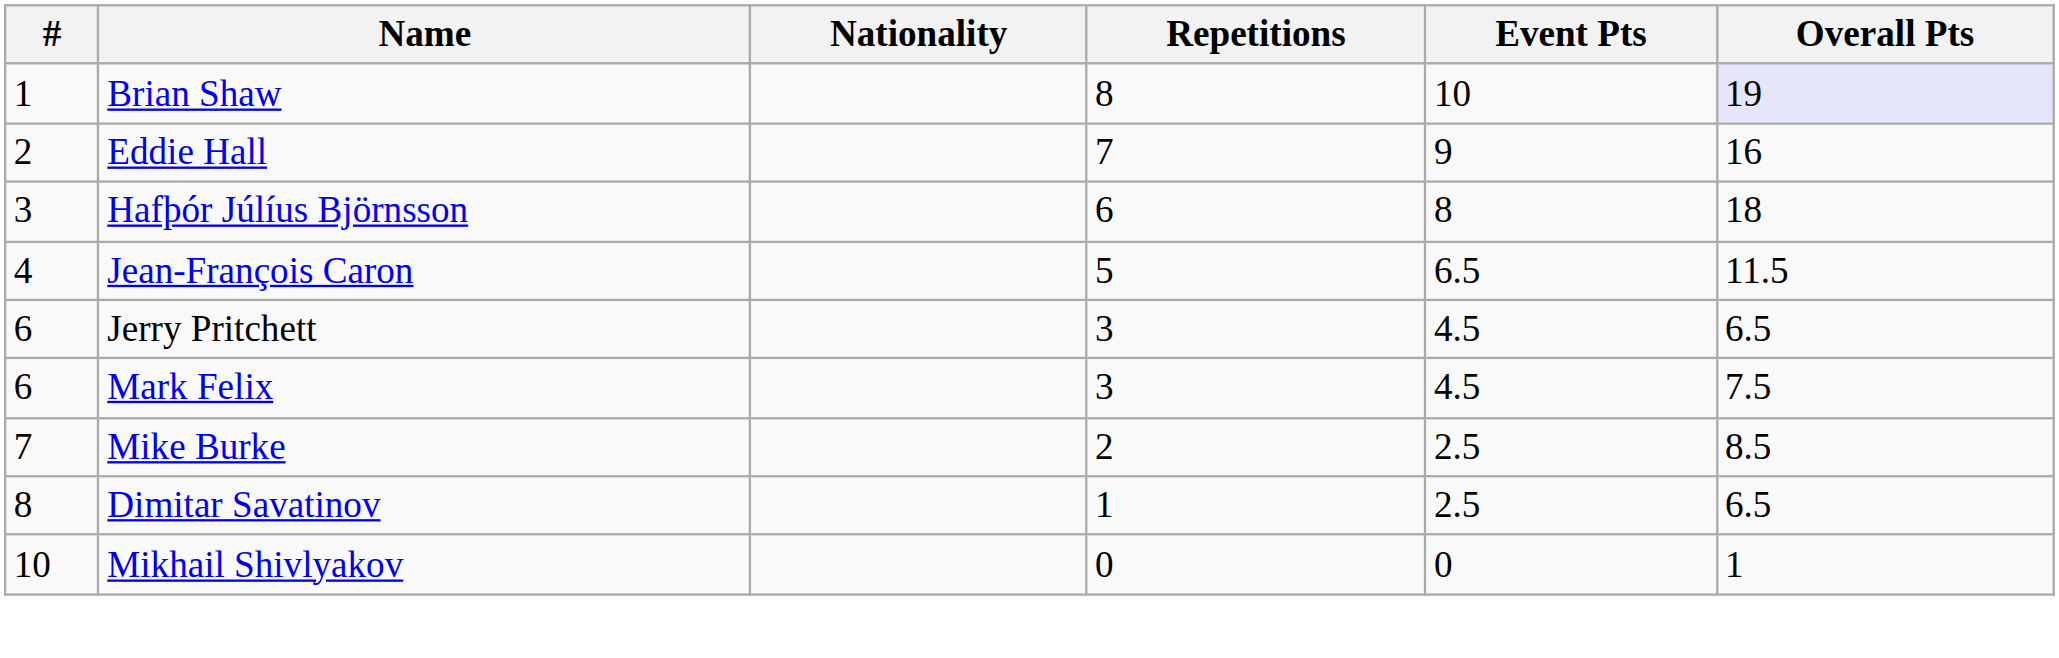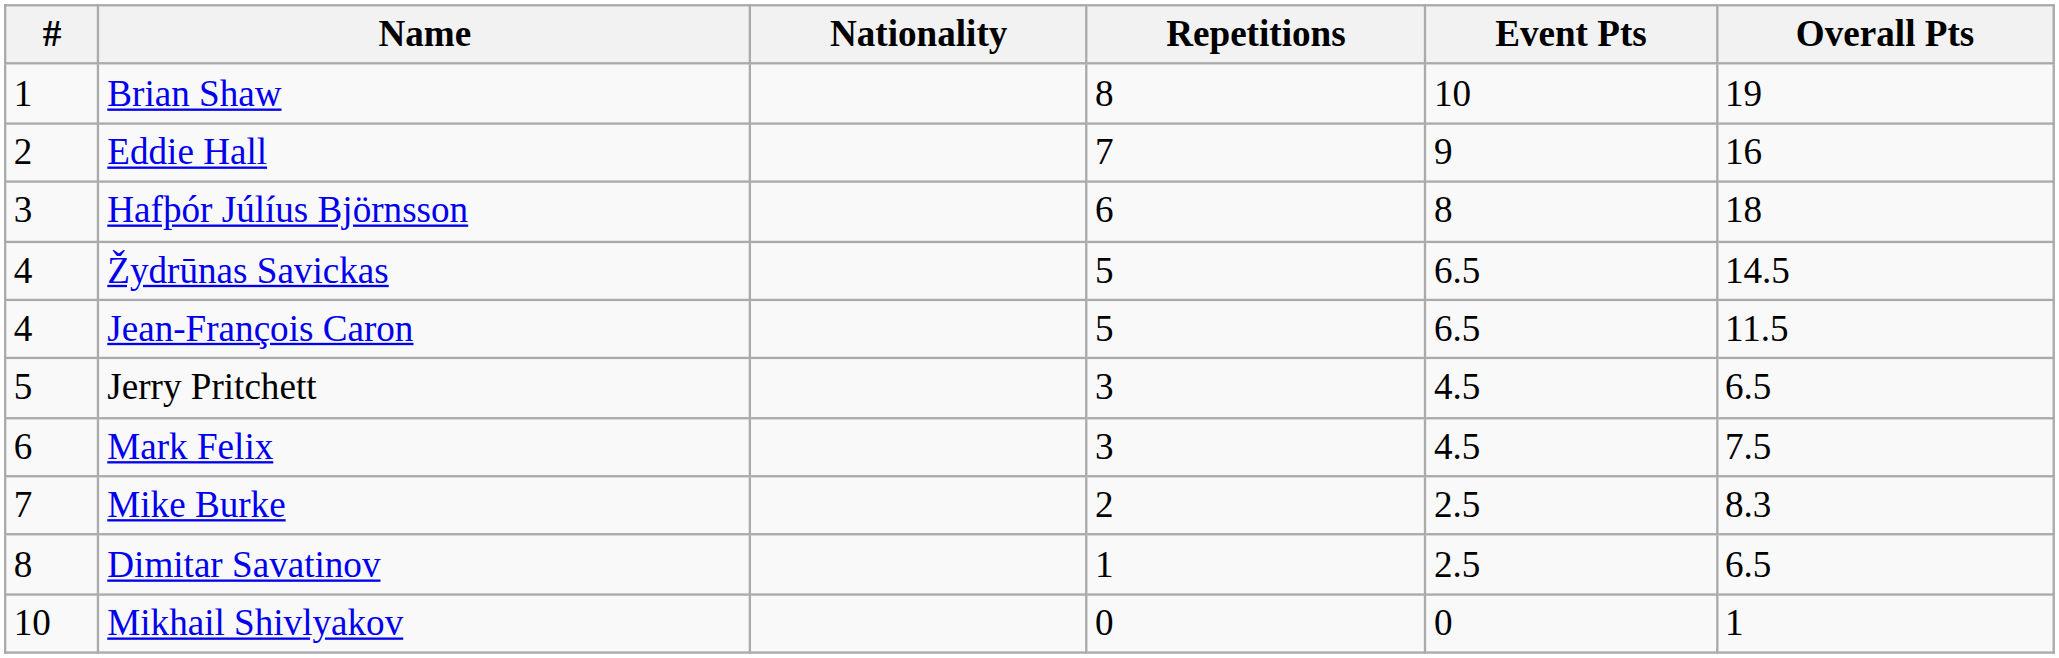(1744, 92) lavender background -> (1744, 92) no background
+ row: (248, 269)
(23, 328) 6 -> (23, 387) 5
(1748, 446) 8.5 -> (1748, 505) 8.3
